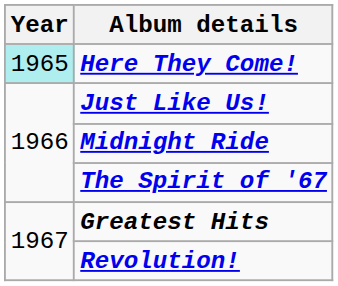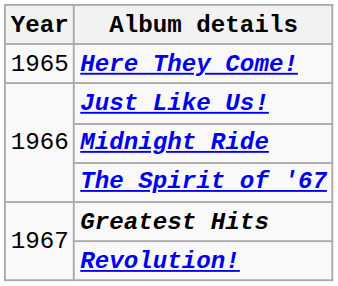(40, 64) paleturquoise background -> (40, 64) no background
